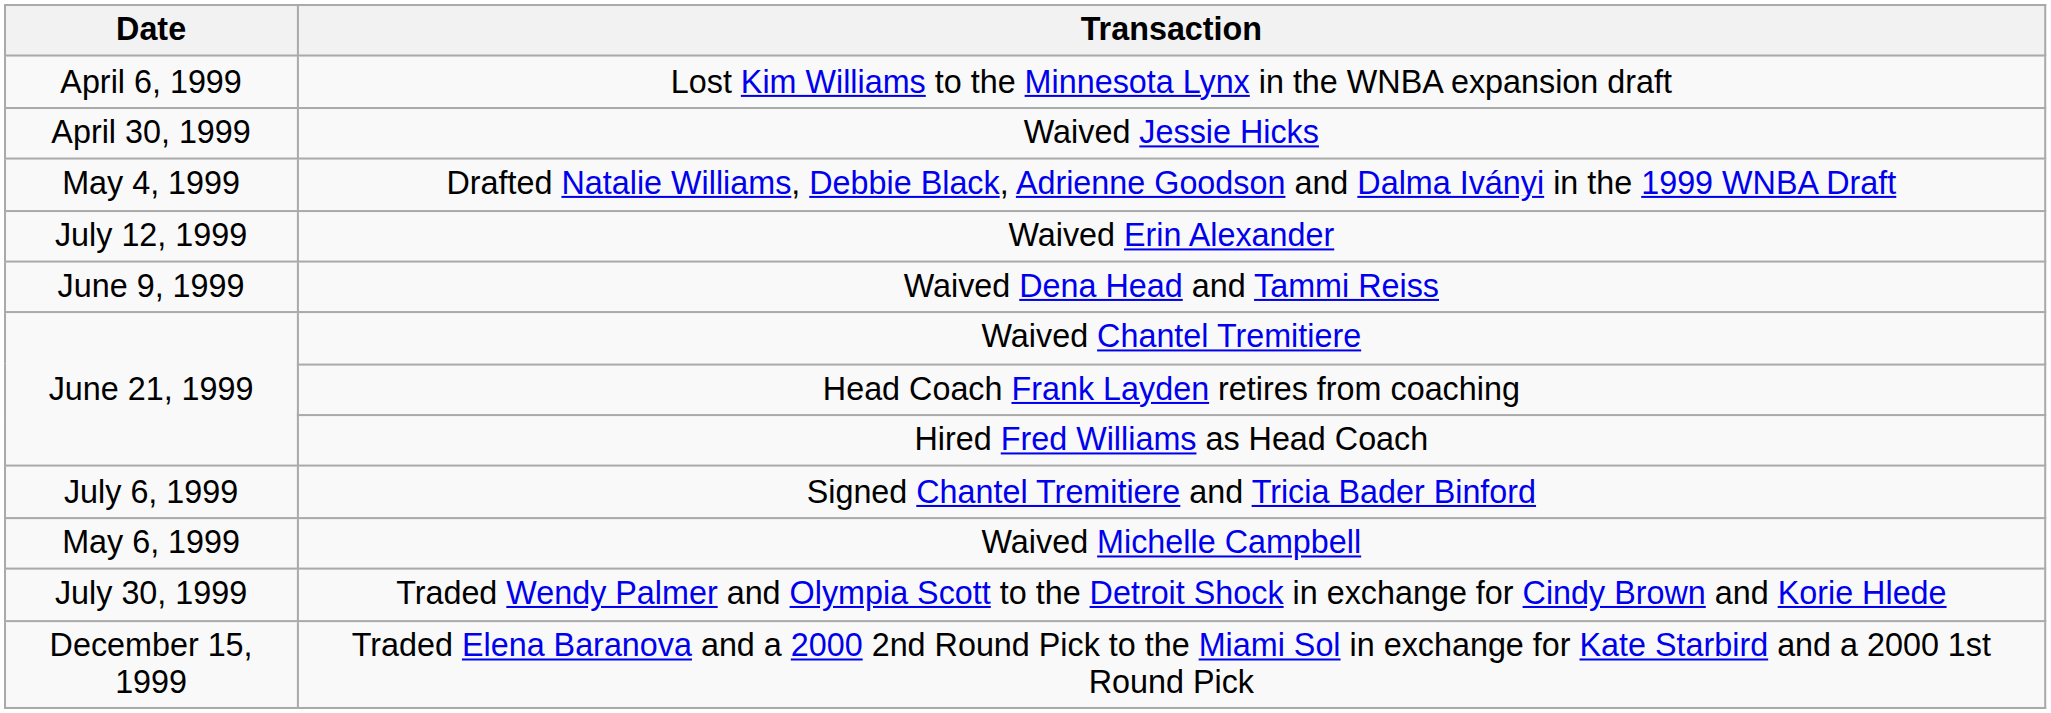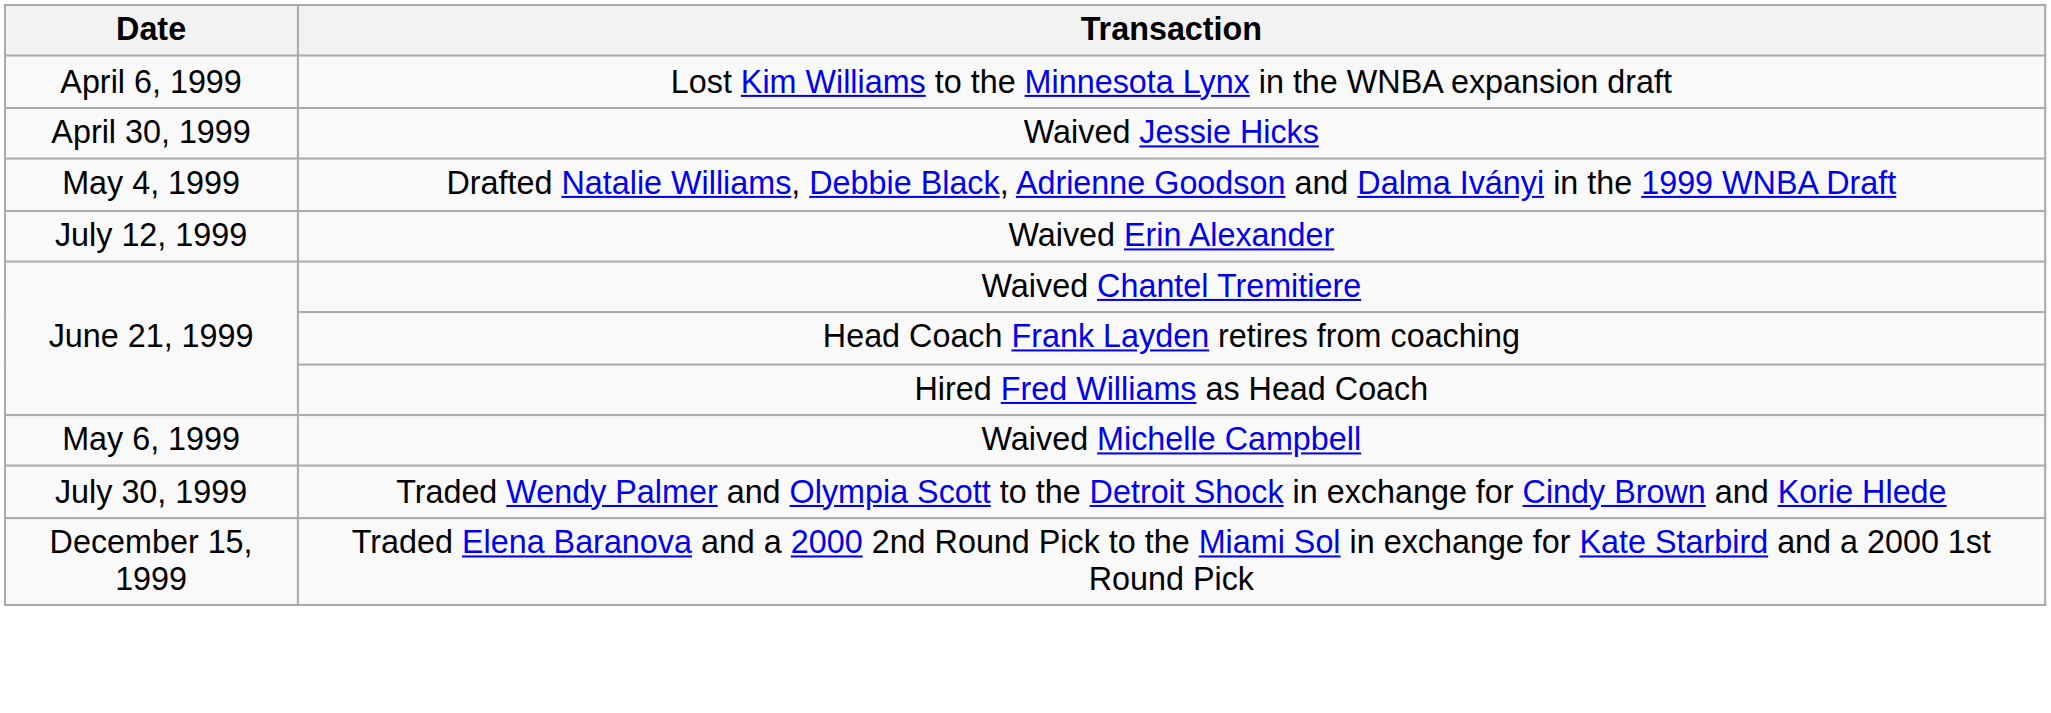- row: (1171, 286)
- row: (1171, 491)
